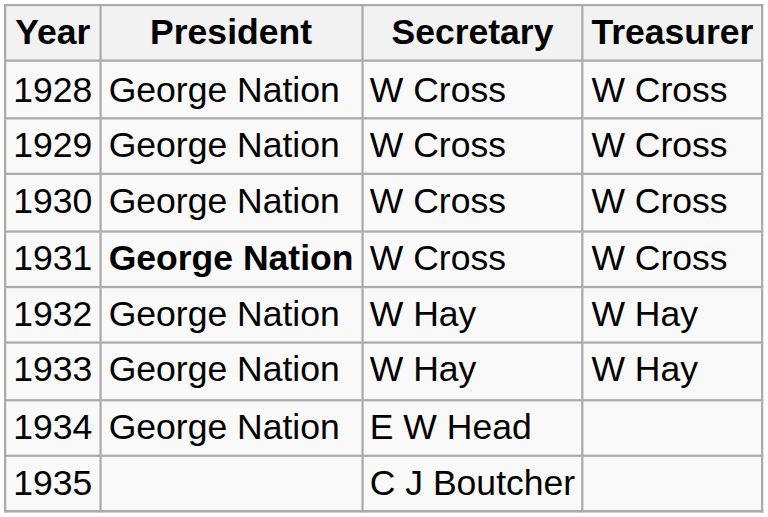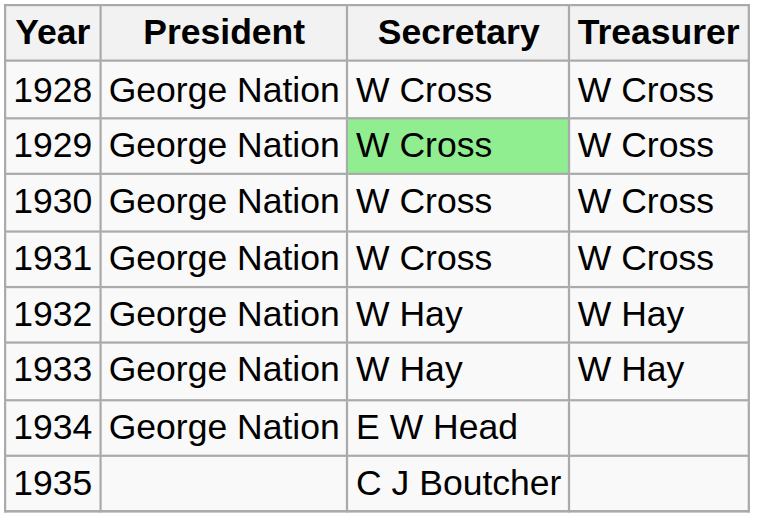(438, 145) no background -> (424, 145) lightgreen background
(231, 257) bold -> (224, 257) normal
